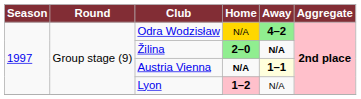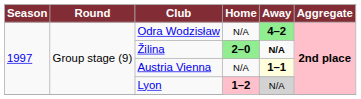(241, 31) gold background -> (241, 31) no background
(241, 67) bold -> (241, 67) normal
(277, 85) no background -> (277, 85) lightgrey background
